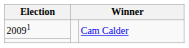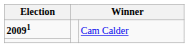(19, 29) normal -> (19, 29) bold
